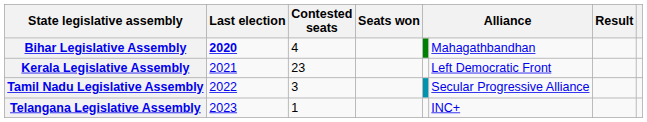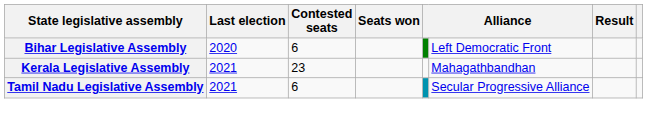(223, 48) bold -> (223, 48) normal
(295, 48) 4 -> (295, 48) 6
(483, 48) Mahagathbandhan -> (491, 48) Left Democratic Front
(491, 68) Left Democratic Front -> (483, 68) Mahagathbandhan
(223, 87) 2022 -> (223, 87) 2021
(295, 87) 3 -> (295, 87) 6
- row: (105, 107)
